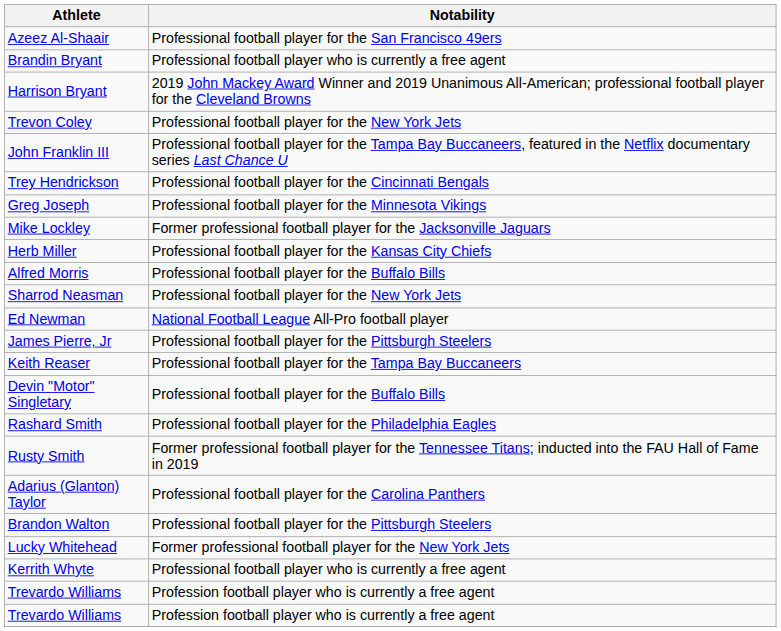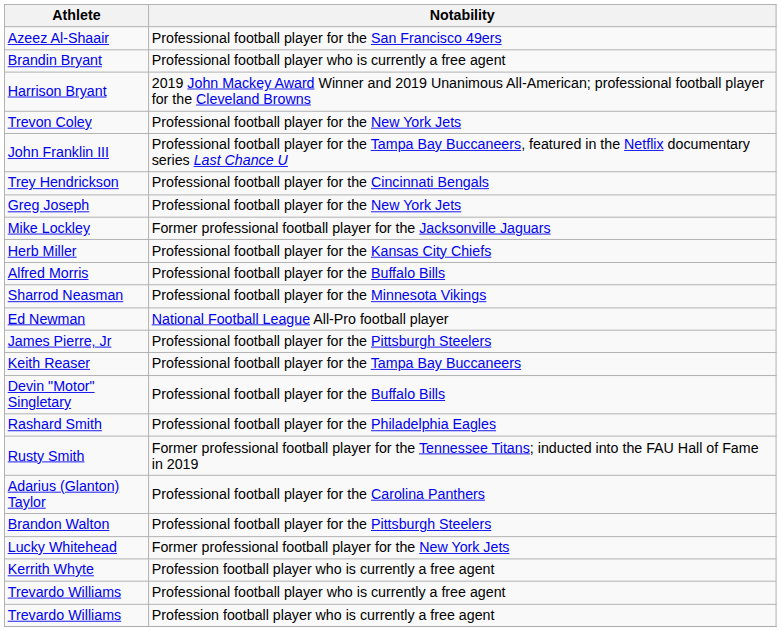(319, 205) Professional football player for the Minnesota Vikings -> (306, 205) Professional football player for the New York Jets
(306, 296) Professional football player for the New York Jets -> (319, 296) Professional football player for the Minnesota Vikings
(329, 570) Professional football player who is currently a free agent -> (323, 570) Profession football player who is currently a free agent
(323, 592) Profession football player who is currently a free agent -> (329, 592) Professional football player who is currently a free agent
